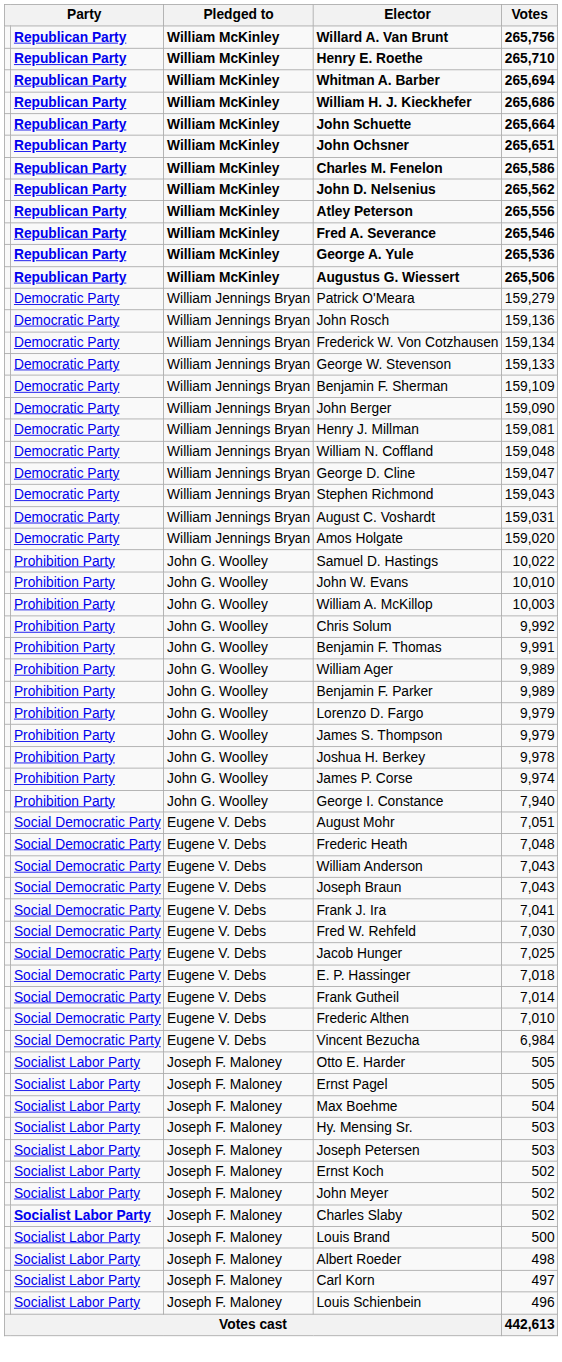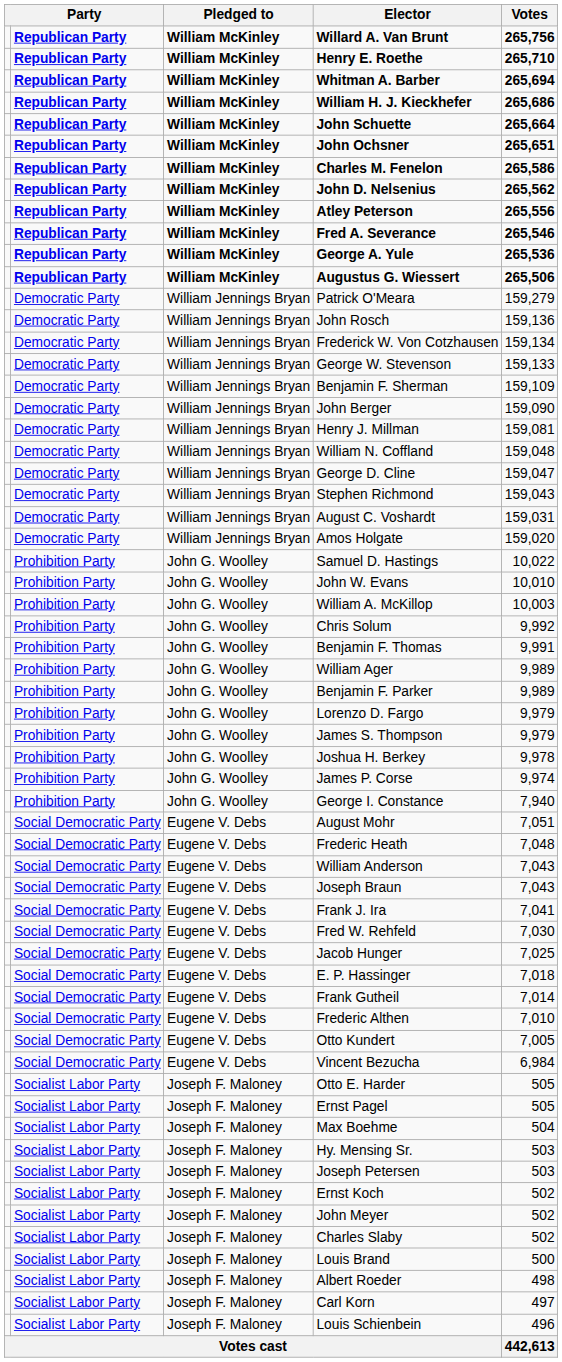+ row: (355, 1041)
(82, 1215) bold -> (77, 1237) normal
